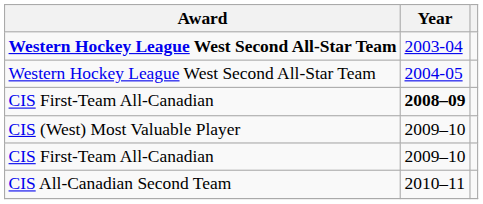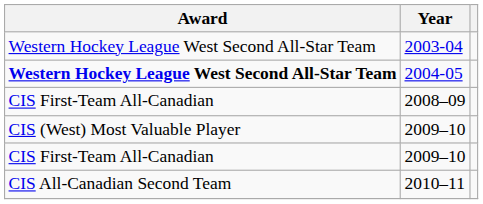(203, 45) bold -> (192, 45) normal
(192, 73) normal -> (203, 73) bold
(435, 101) bold -> (435, 101) normal
